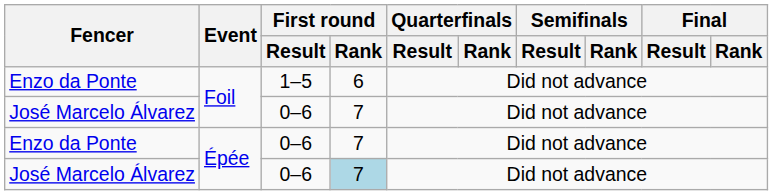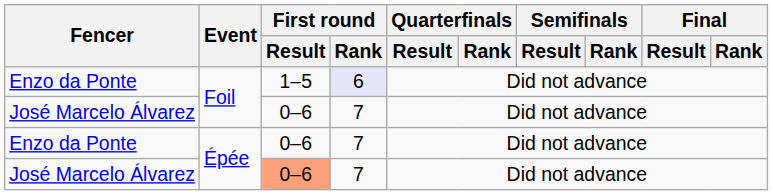(358, 82) no background -> (358, 82) lavender background
(296, 174) no background -> (296, 174) lightsalmon background
(358, 174) lightblue background -> (358, 174) no background
